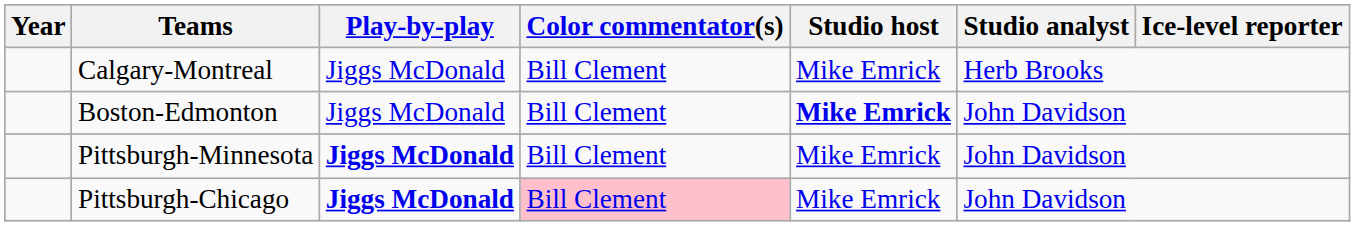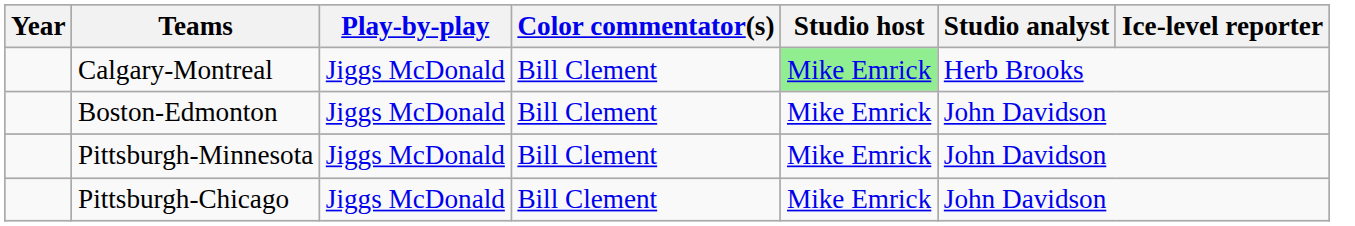(868, 69) no background -> (859, 69) lightgreen background
(874, 112) bold -> (859, 112) normal
(420, 155) bold -> (415, 155) normal
(420, 198) bold -> (415, 198) normal
(596, 198) pink background -> (587, 198) no background
